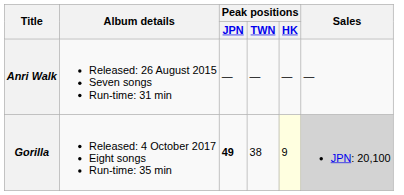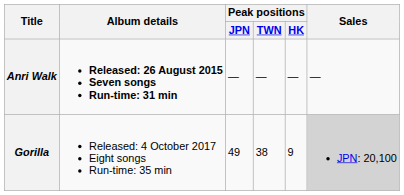(139, 83) normal -> (142, 83) bold
(228, 152) bold -> (234, 152) normal
(284, 152) lightyellow background -> (291, 152) no background
